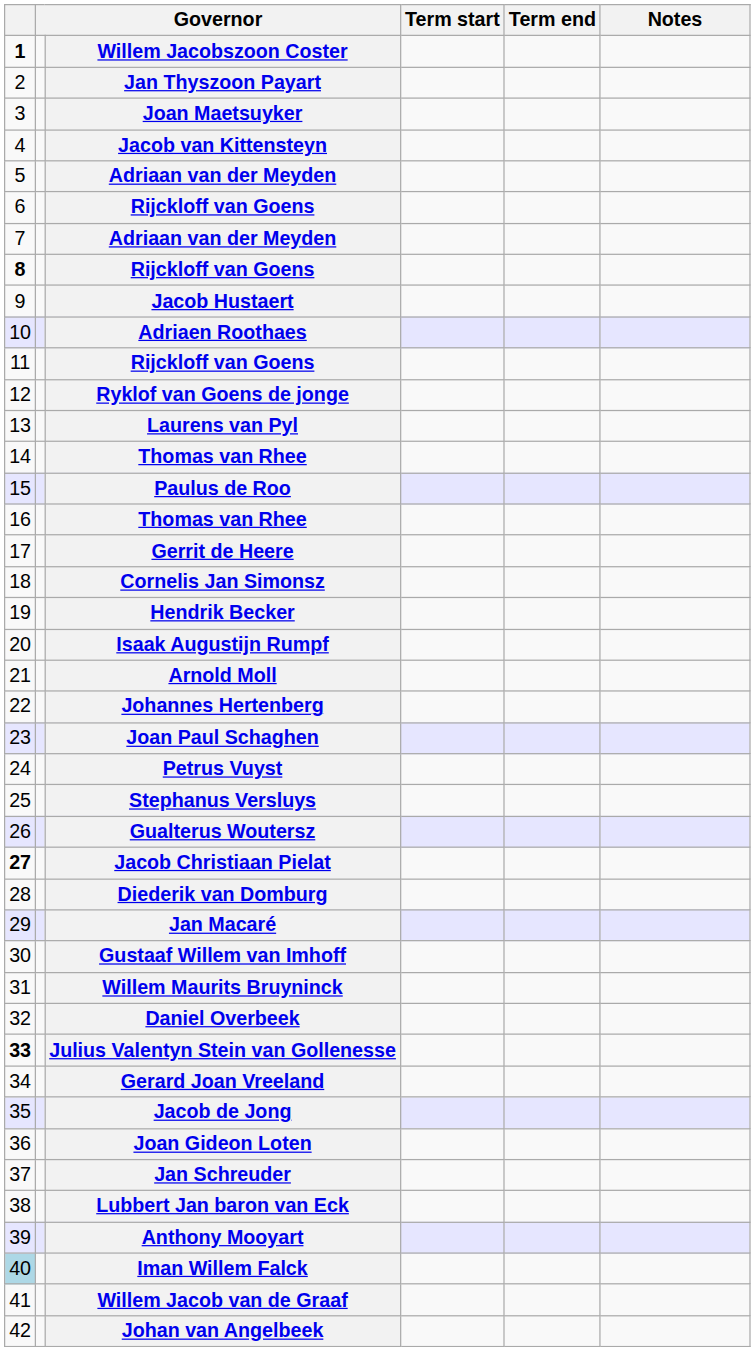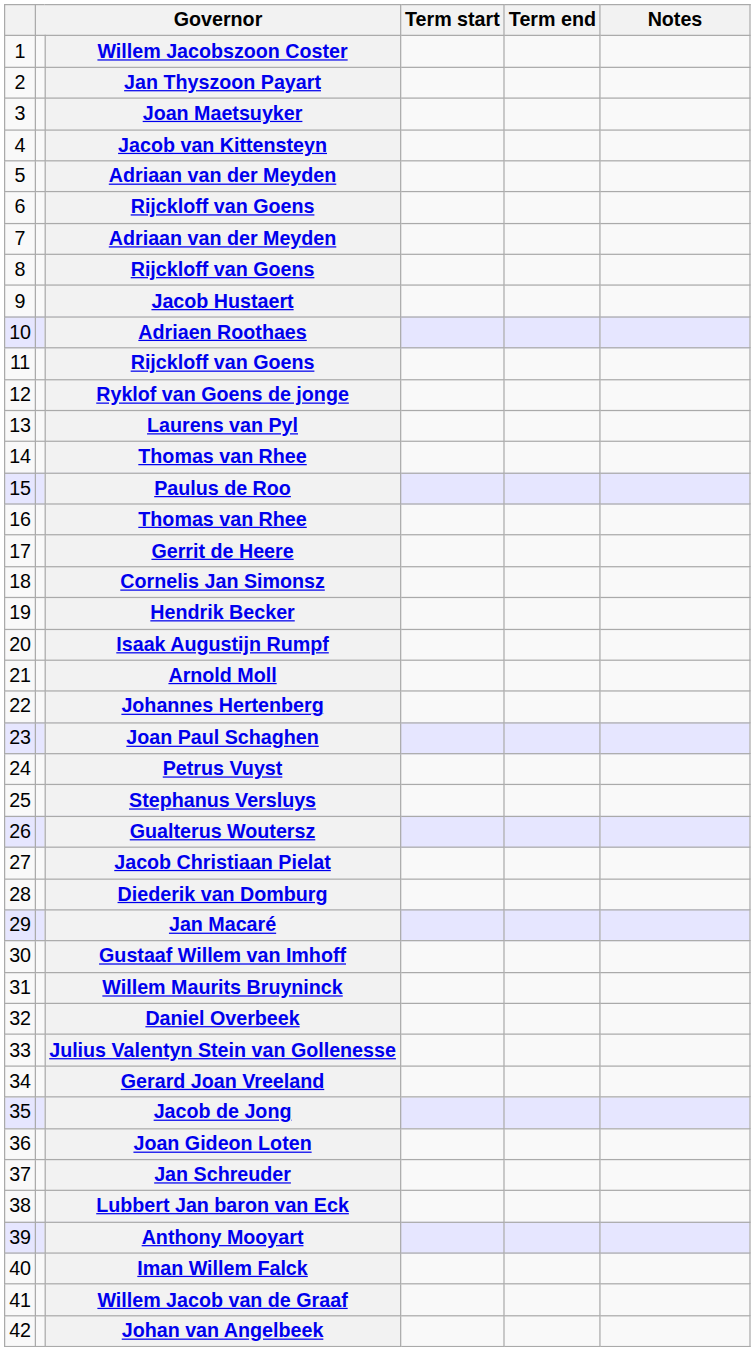(20, 51) bold -> (20, 51) normal
(20, 269) bold -> (20, 269) normal
(20, 862) bold -> (20, 862) normal
(20, 1050) bold -> (20, 1050) normal
(20, 1268) lightblue background -> (20, 1268) no background
